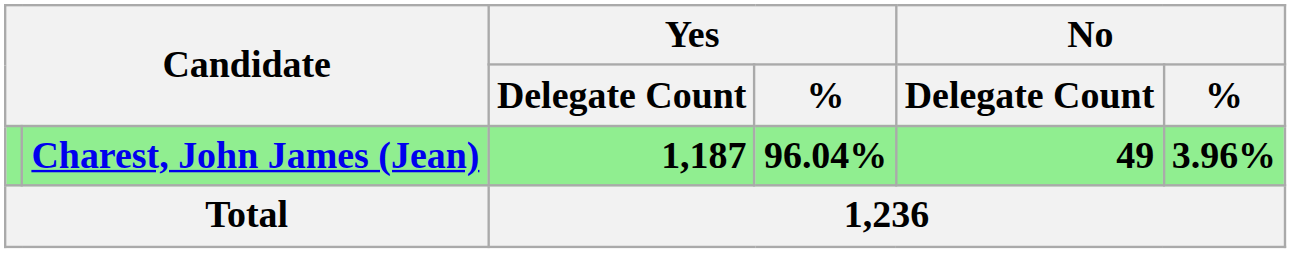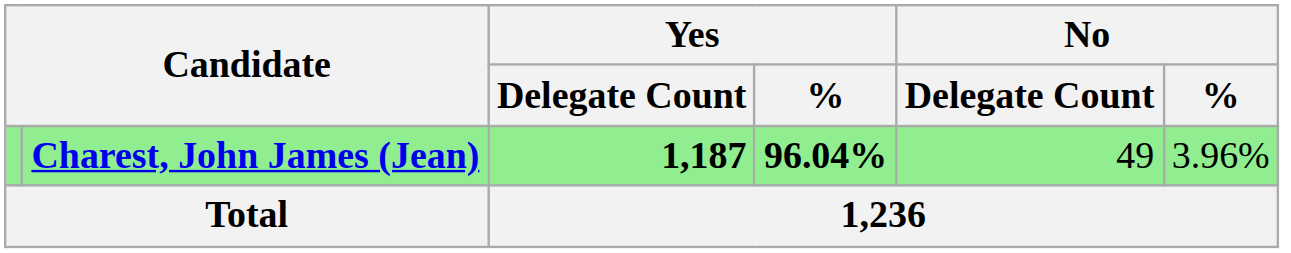(1135, 154) bold -> (1135, 154) normal
(1224, 154) bold -> (1221, 154) normal
